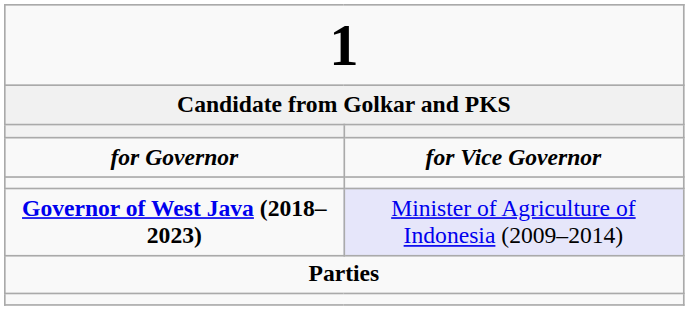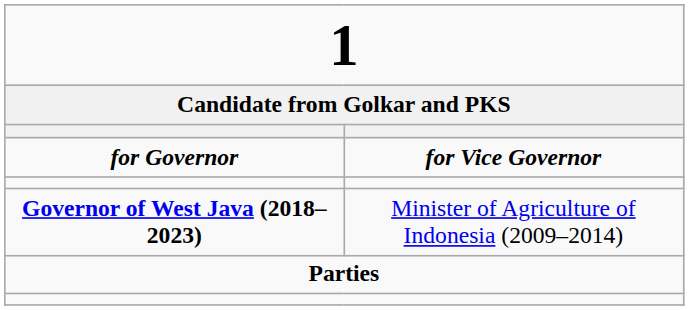(513, 221) lavender background -> (513, 221) no background
